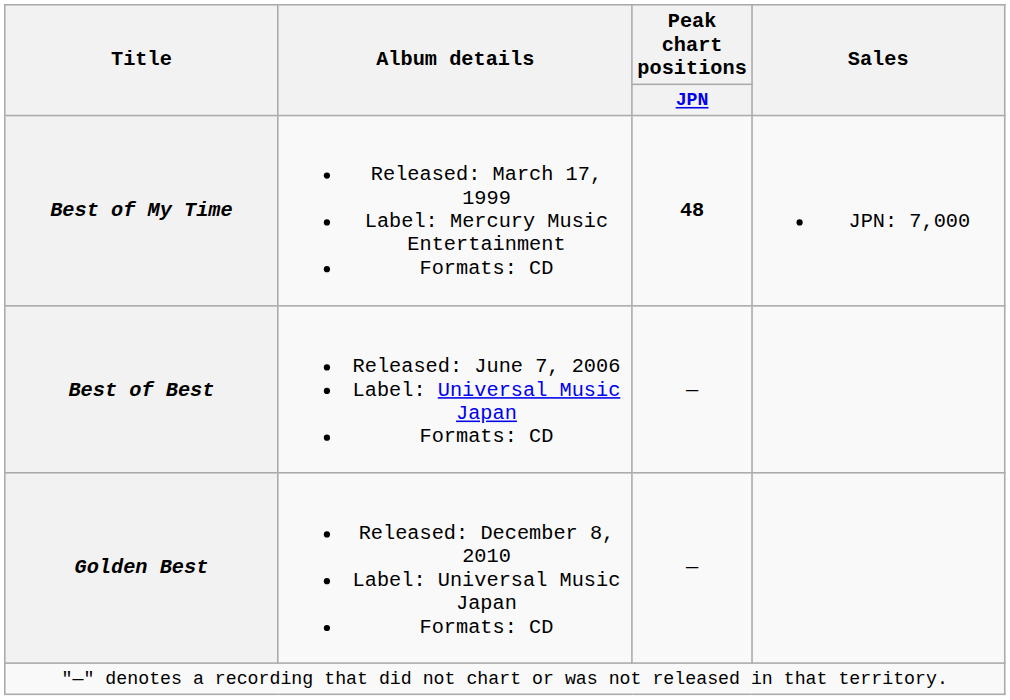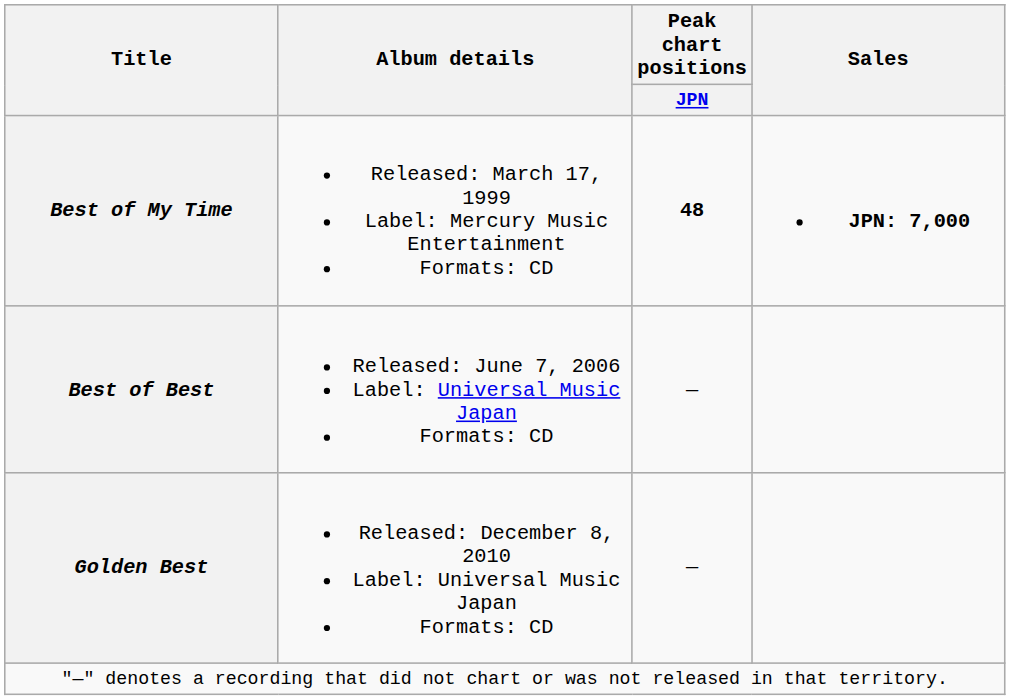(878, 222) normal -> (878, 222) bold
